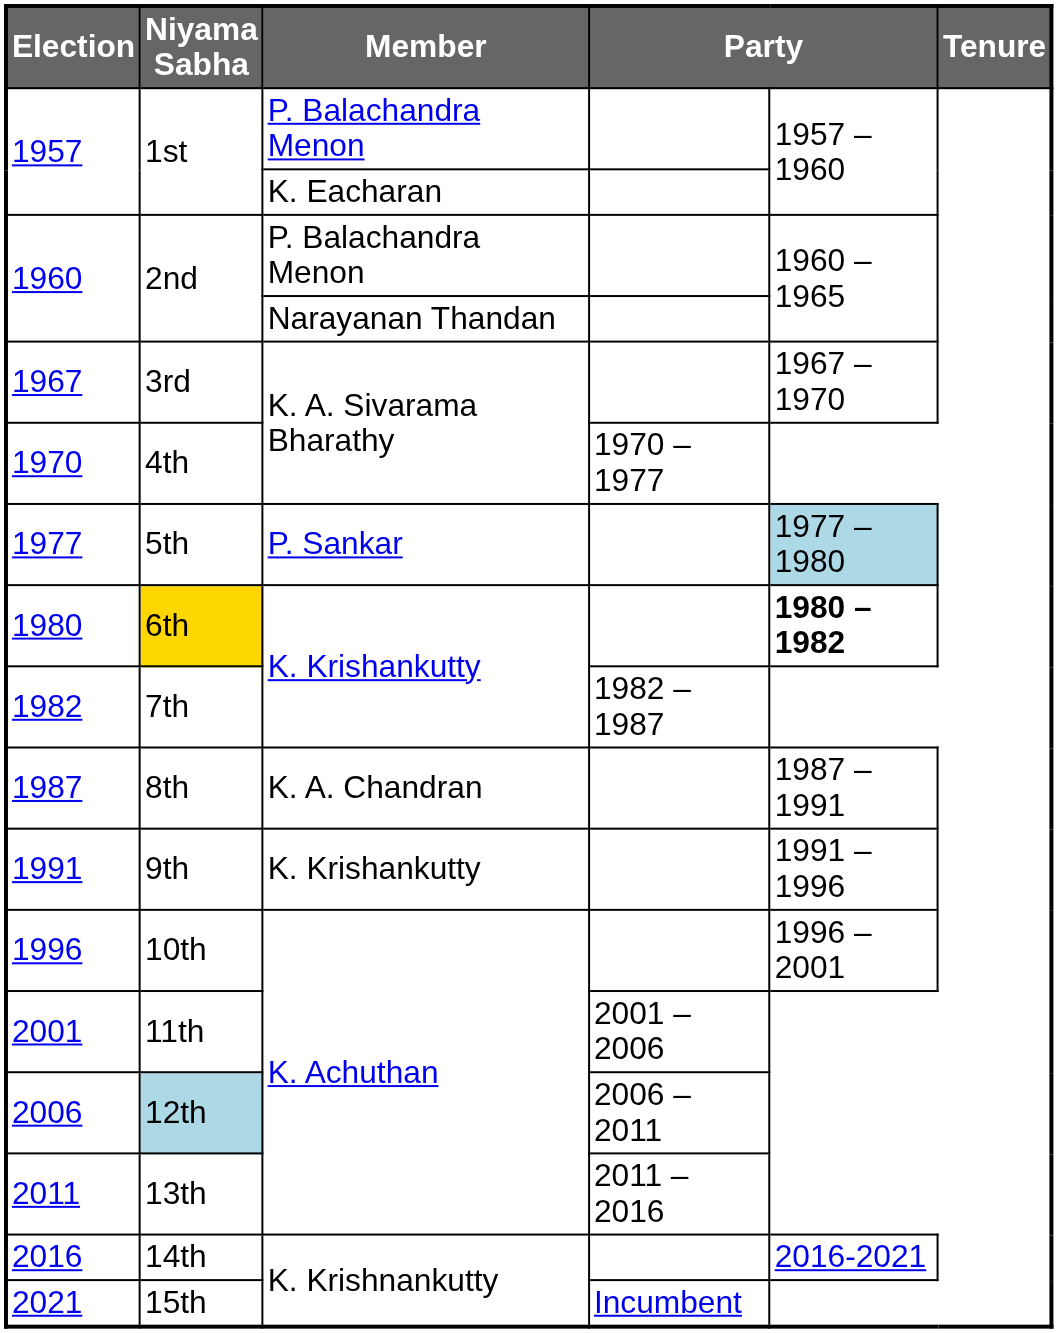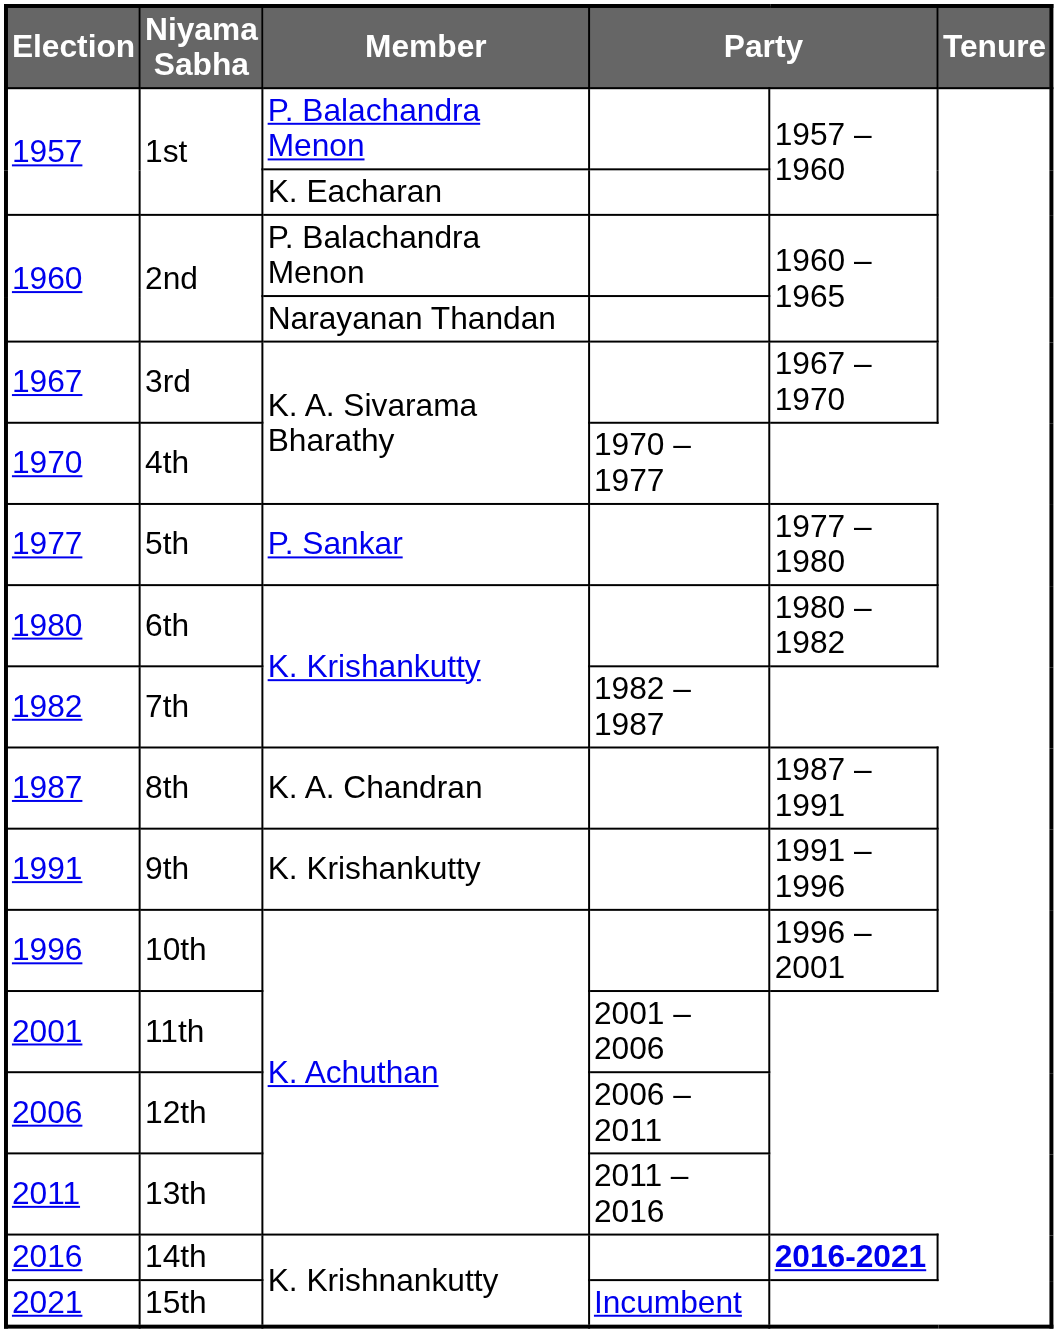(823, 544) lightblue background -> (823, 544) no background
(167, 625) gold background -> (167, 625) no background
(823, 625) bold -> (823, 625) normal
(176, 1112) lightblue background -> (176, 1112) no background
(850, 1256) normal -> (850, 1256) bold
